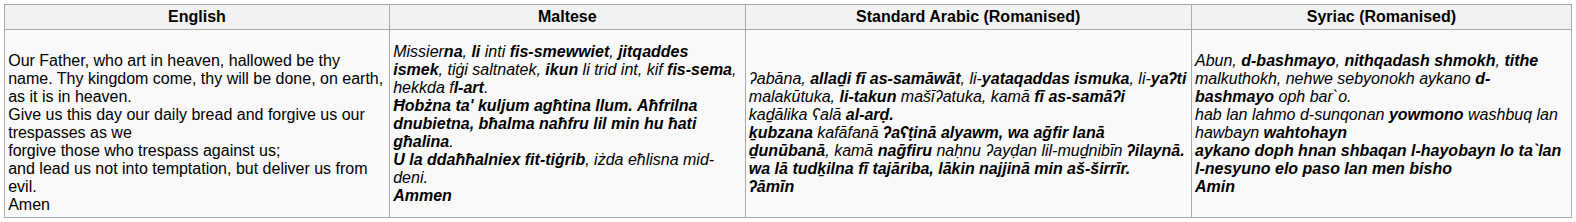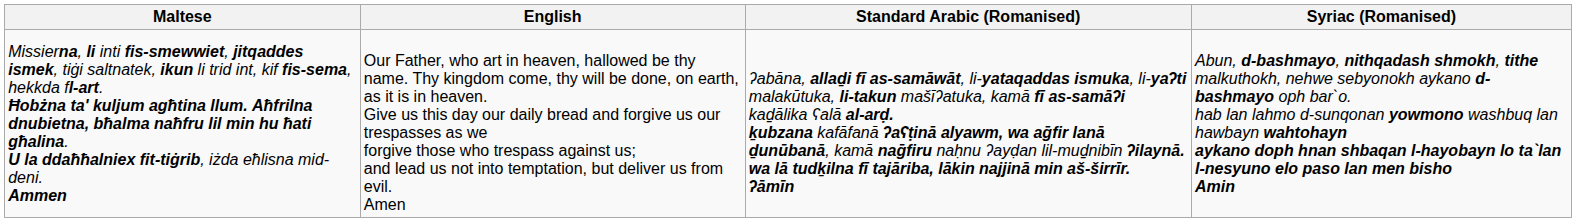columns swapped: (197, 17) <-> (567, 17)
